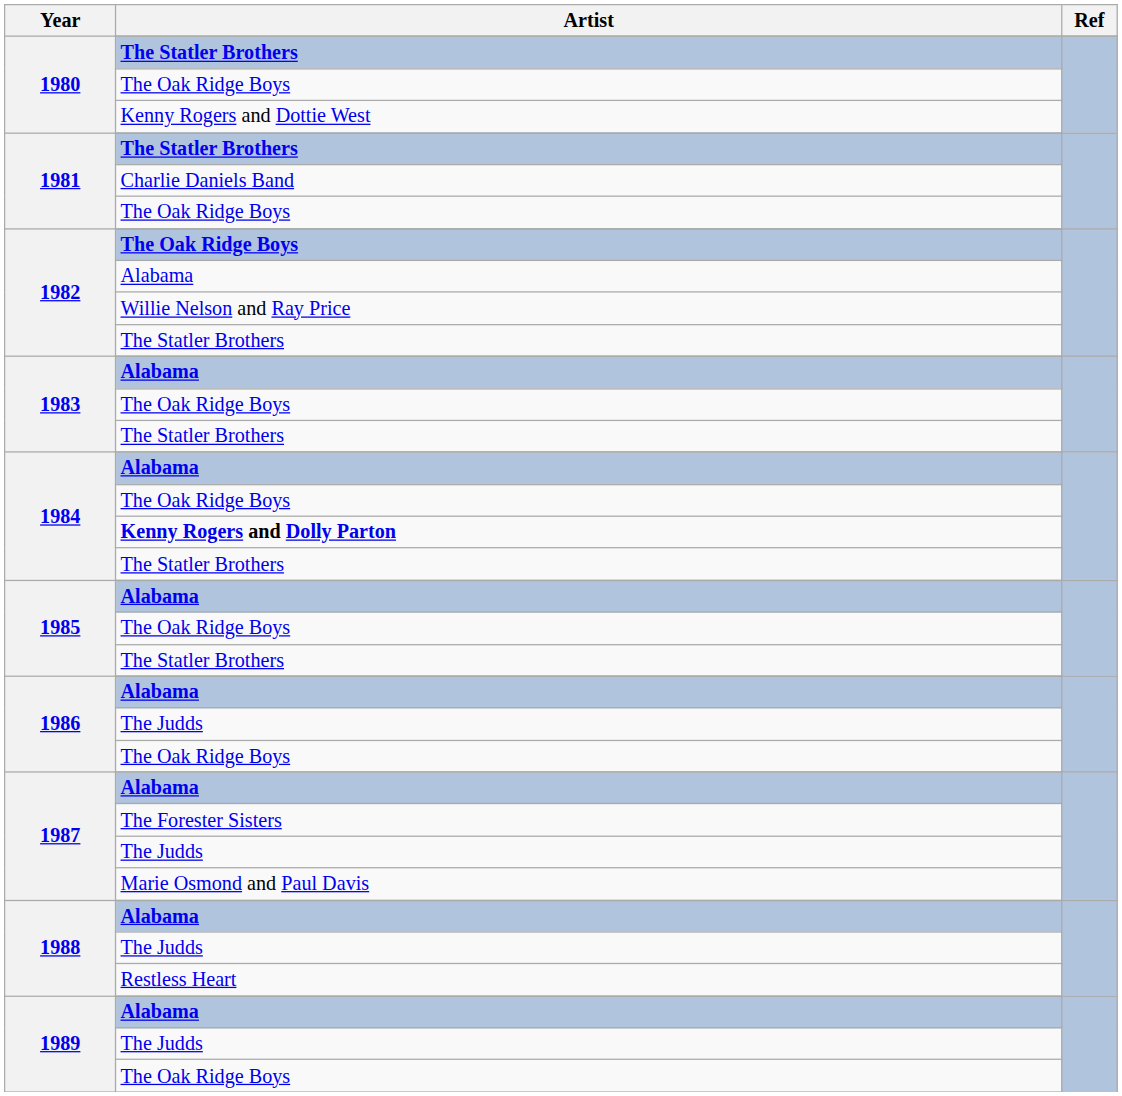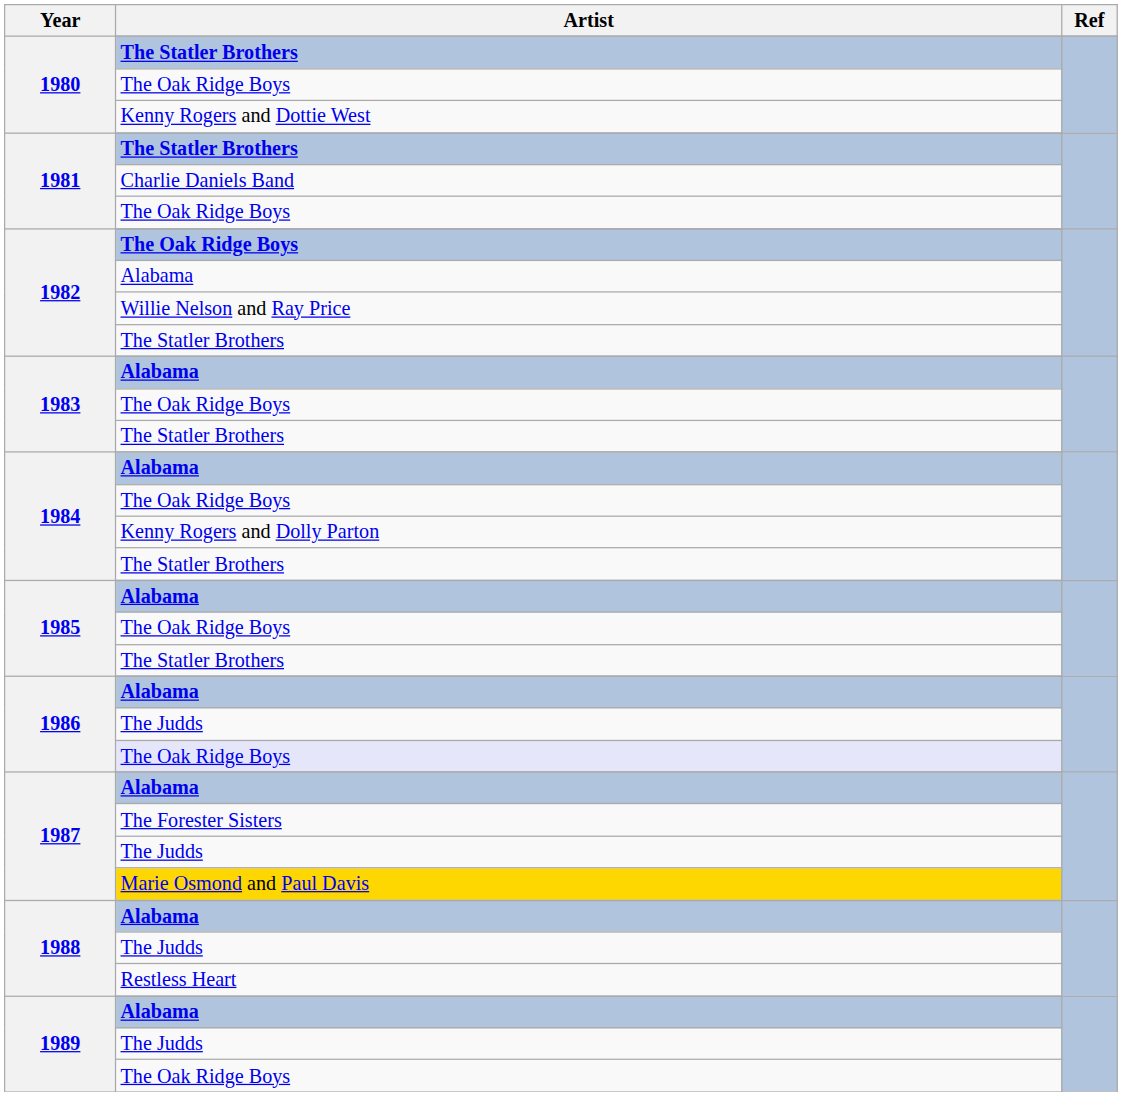(258, 532) bold -> (250, 532) normal
(205, 755) no background -> (205, 755) lavender background
(245, 883) no background -> (245, 883) gold background
